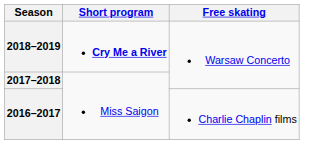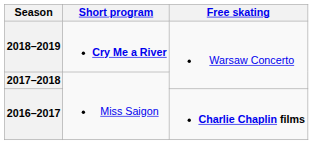(234, 120) normal -> (238, 120) bold
